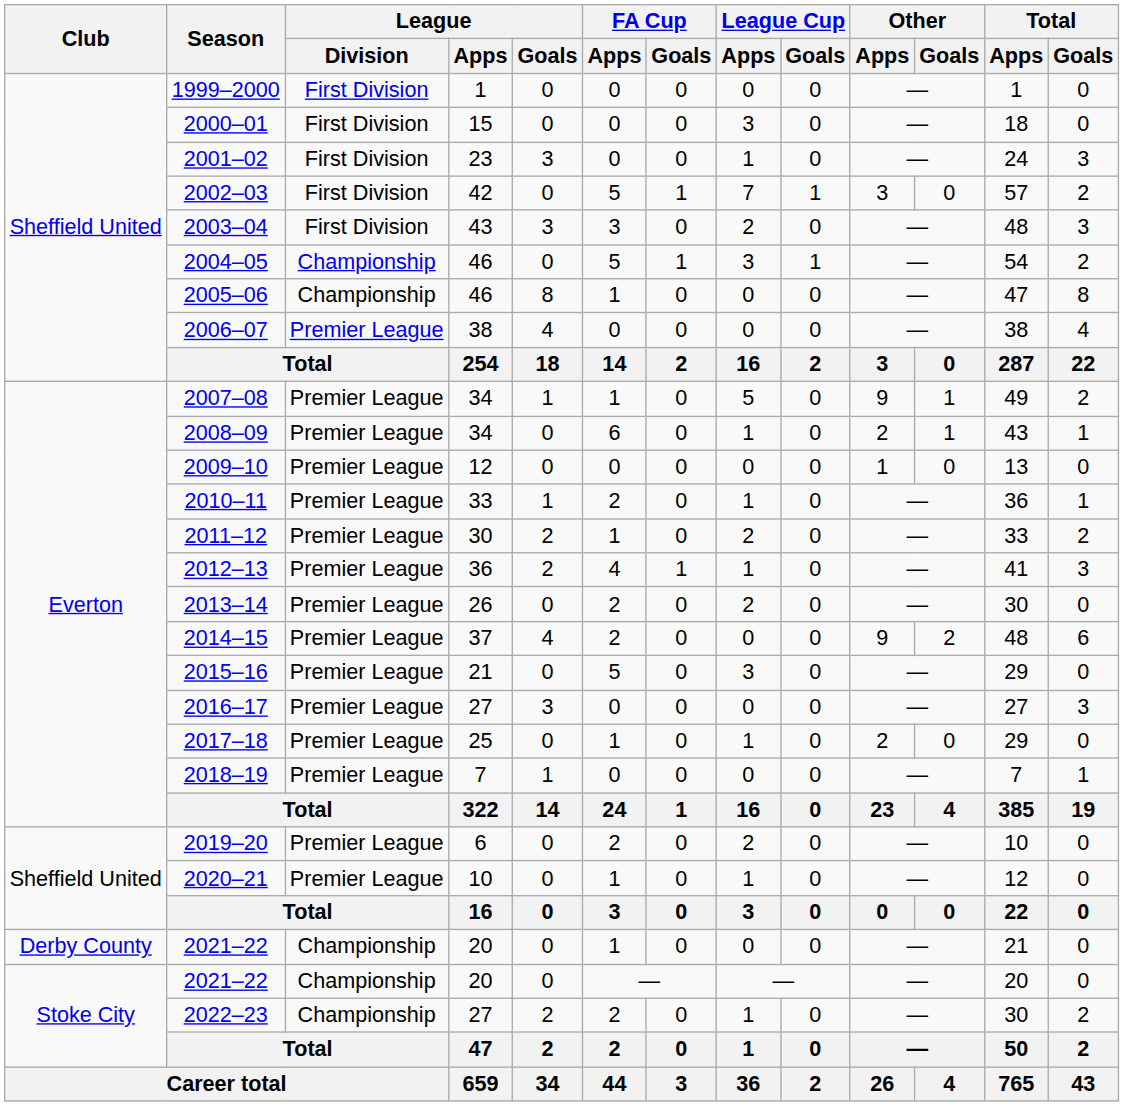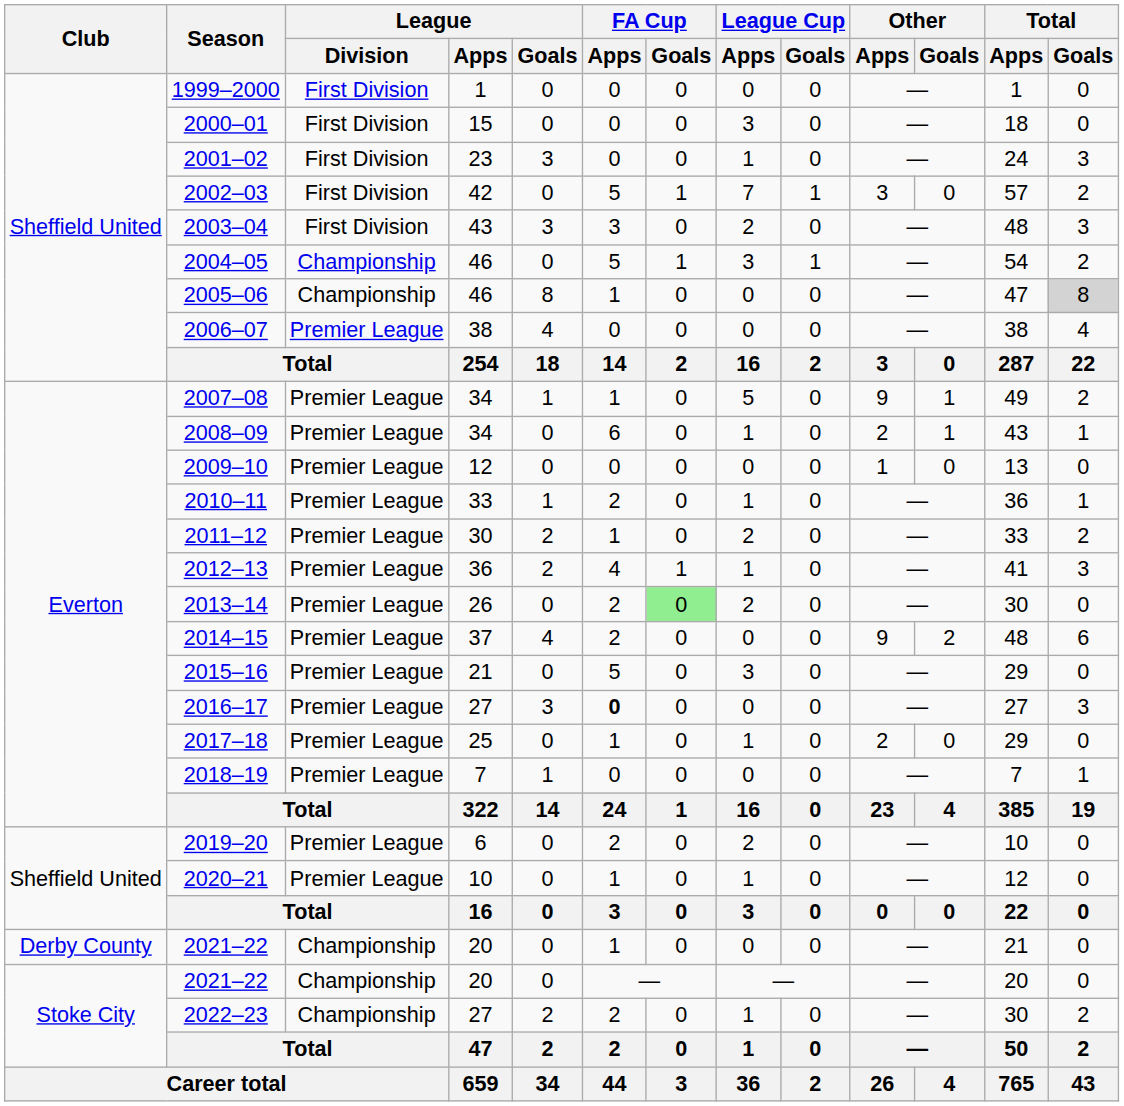(1083, 295) no background -> (1083, 295) lightgrey background
(681, 603) no background -> (681, 603) lightgreen background
(614, 706) normal -> (614, 706) bold
